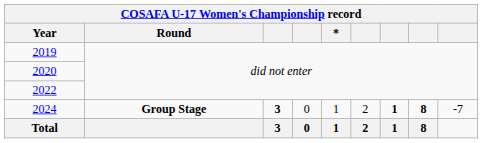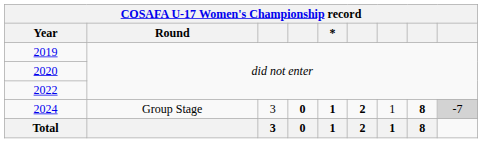(174, 109) bold -> (172, 109) normal
(278, 109) bold -> (273, 109) normal
(307, 109) normal -> (303, 109) bold
(336, 109) normal -> (332, 109) bold
(365, 109) normal -> (362, 109) bold
(394, 109) bold -> (392, 109) normal
(458, 109) no background -> (457, 109) lightgrey background
